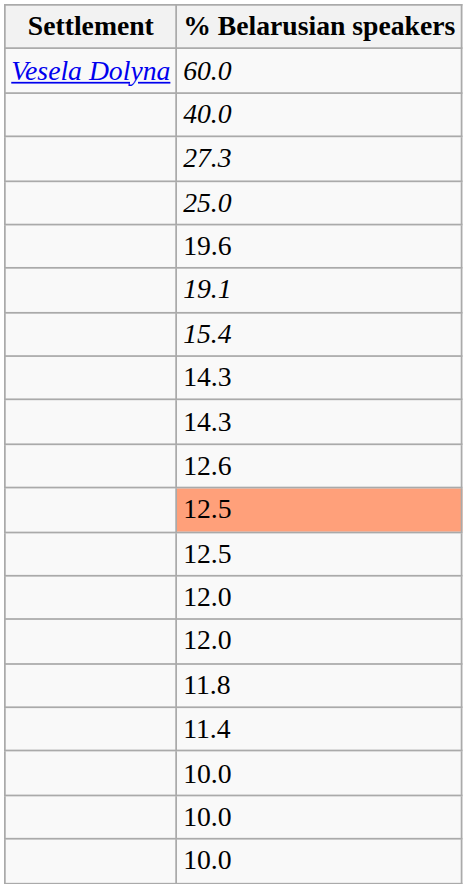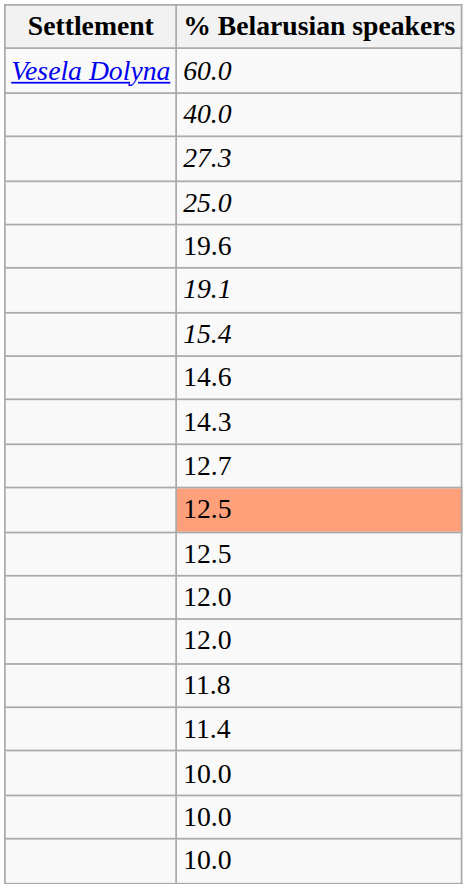(207, 377) 14.3 -> (207, 377) 14.6
(207, 465) 12.6 -> (207, 465) 12.7
